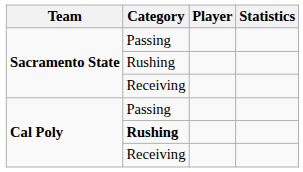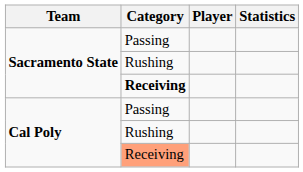(156, 85) normal -> (155, 85) bold
(152, 132) bold -> (149, 132) normal
(156, 155) no background -> (154, 155) lightsalmon background
